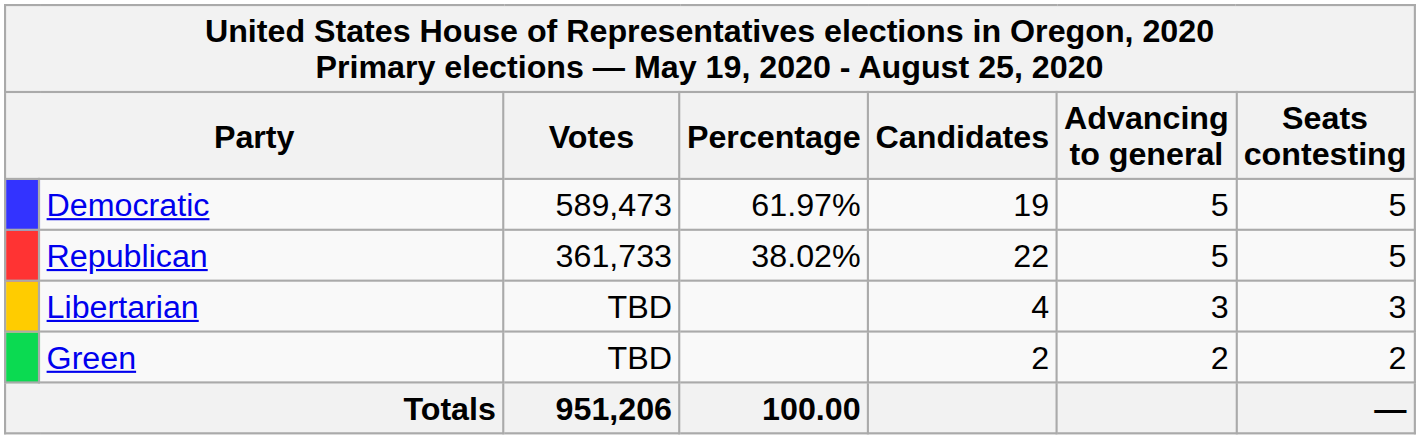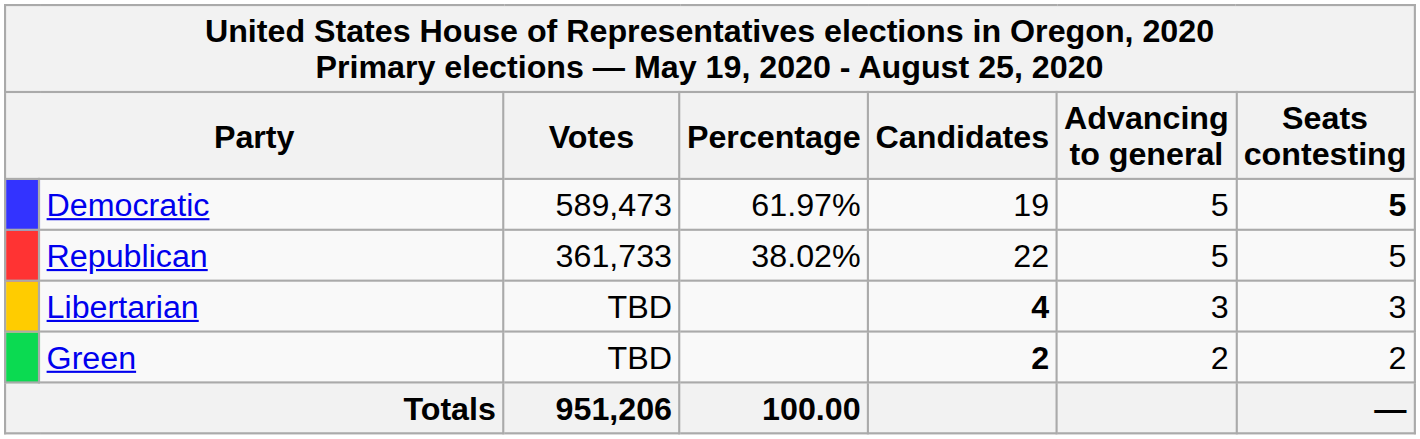(1397, 205) normal -> (1397, 205) bold
(1040, 307) normal -> (1040, 307) bold
(1040, 358) normal -> (1040, 358) bold
